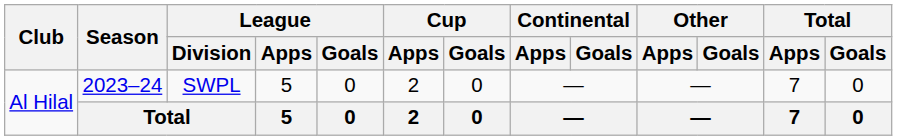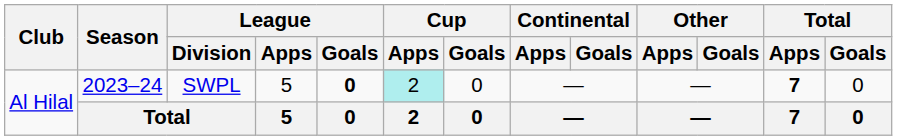(350, 85) normal -> (350, 85) bold
(413, 85) no background -> (413, 85) paleturquoise background
(794, 85) normal -> (794, 85) bold
